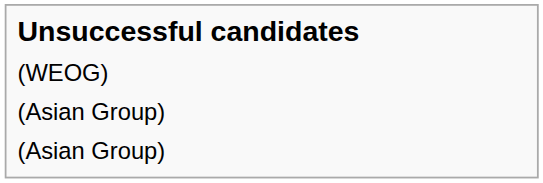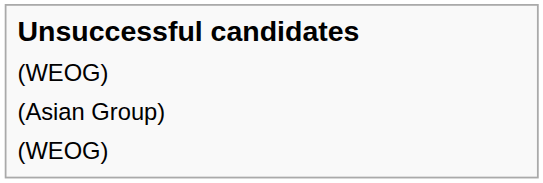(91, 151) (Asian Group) -> (63, 151) (WEOG)
